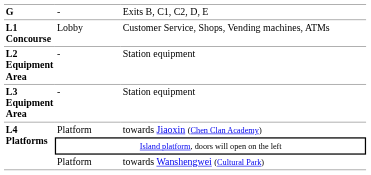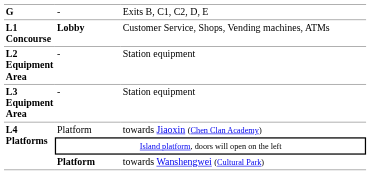(70, 27) normal -> (71, 27) bold
(74, 162) normal -> (76, 162) bold
